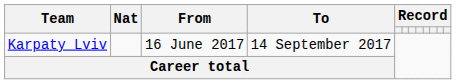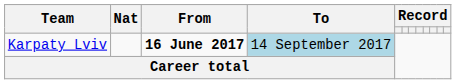(195, 45) normal -> (195, 45) bold
(321, 45) no background -> (321, 45) lightblue background
